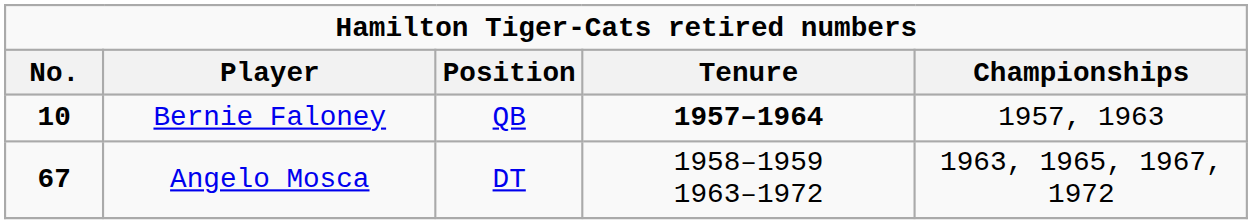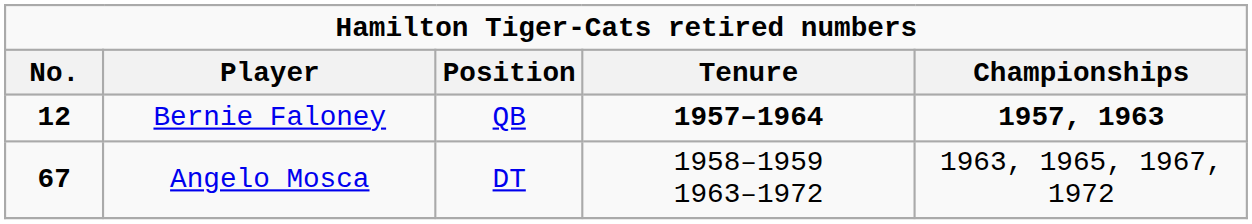(54, 118) 10 -> (54, 118) 12
(1081, 118) normal -> (1081, 118) bold
